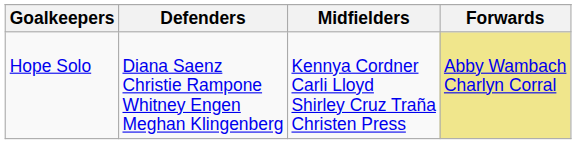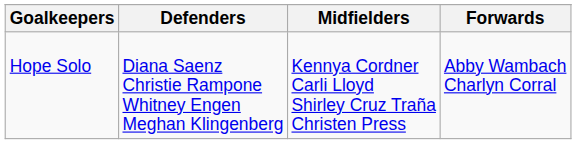(505, 75) khaki background -> (505, 75) no background
